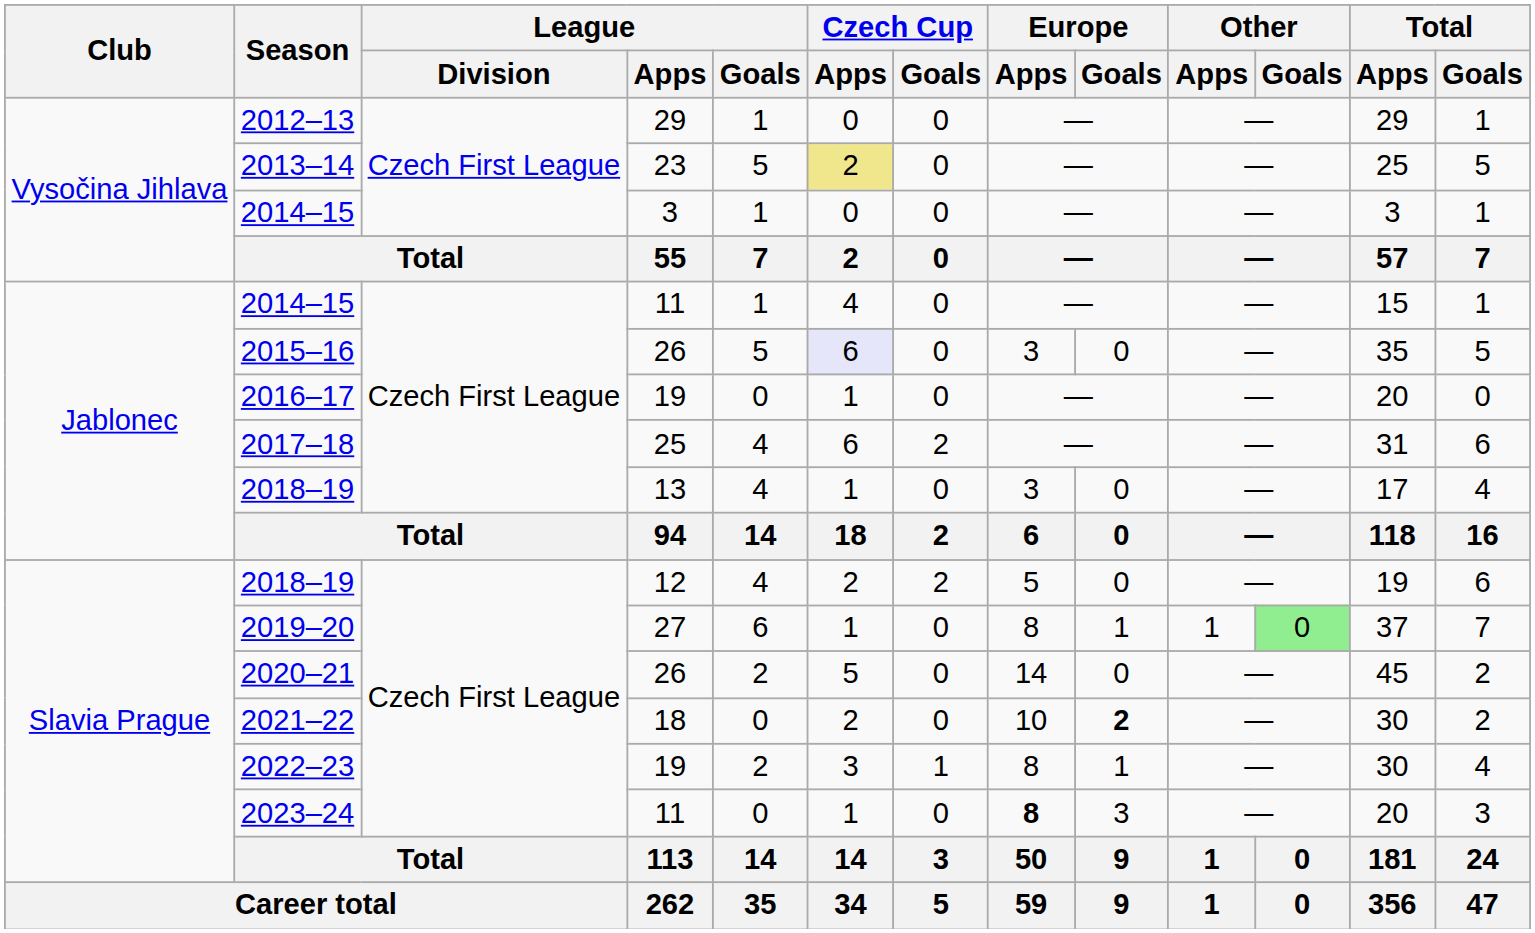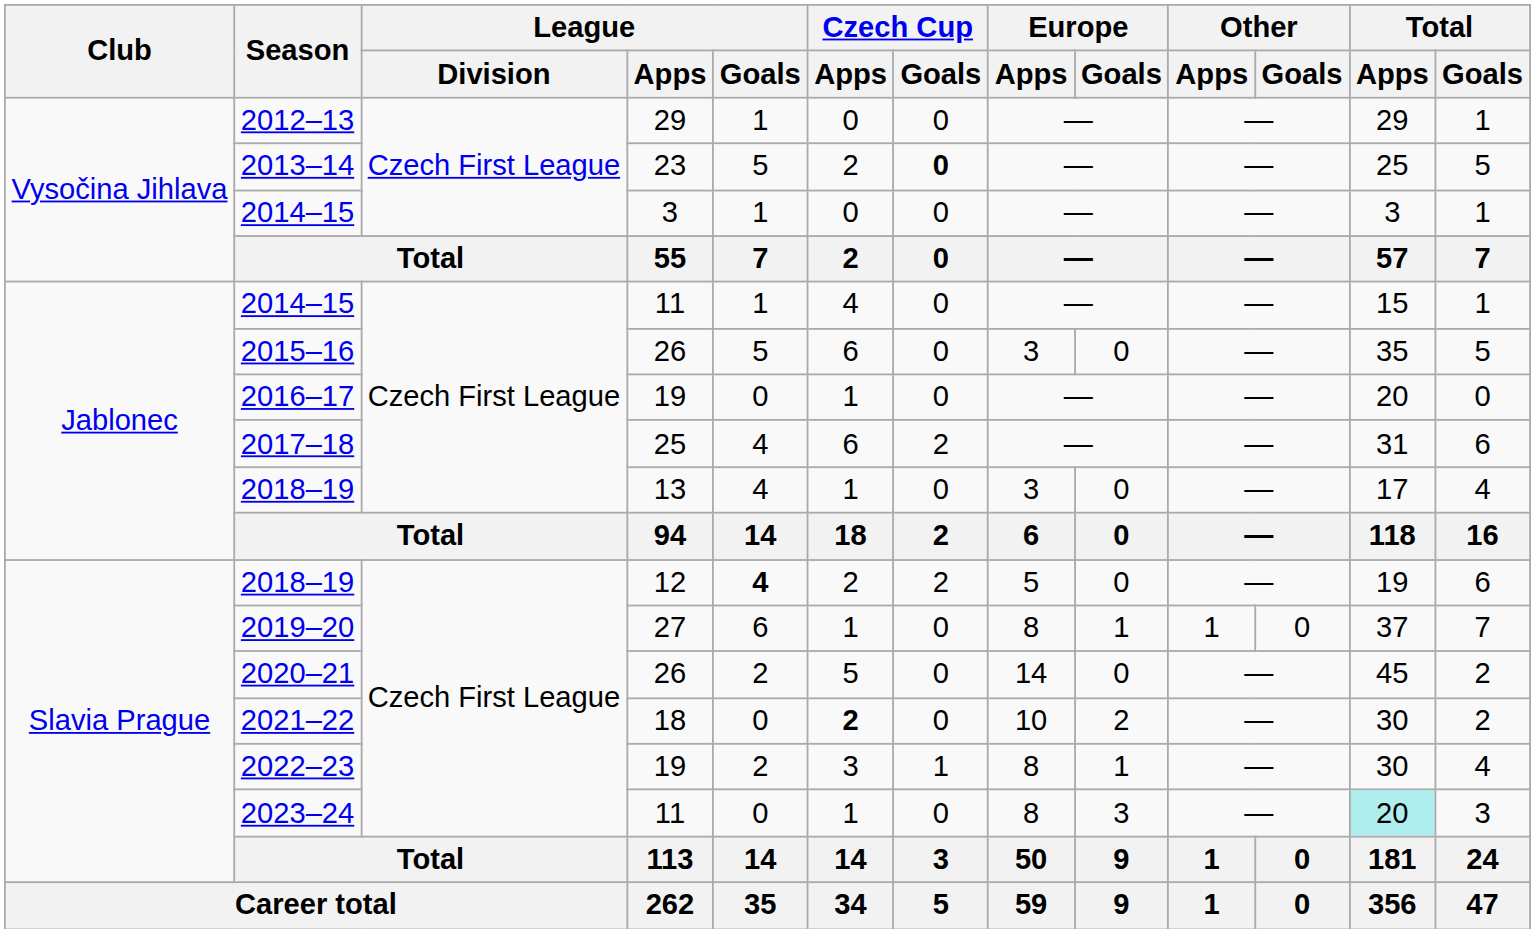(851, 166) khaki background -> (851, 166) no background
(941, 166) normal -> (941, 166) bold
(851, 350) lavender background -> (851, 350) no background
(760, 581) normal -> (760, 581) bold
(1302, 627) lightgreen background -> (1302, 627) no background
(851, 720) normal -> (851, 720) bold
(1121, 720) bold -> (1121, 720) normal
(1031, 812) bold -> (1031, 812) normal
(1392, 812) no background -> (1392, 812) paleturquoise background
